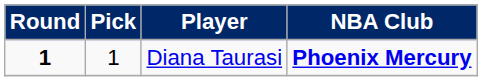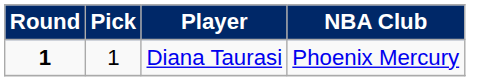(382, 57) bold -> (376, 57) normal
